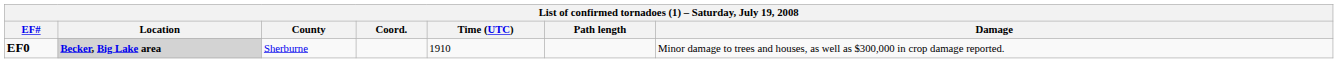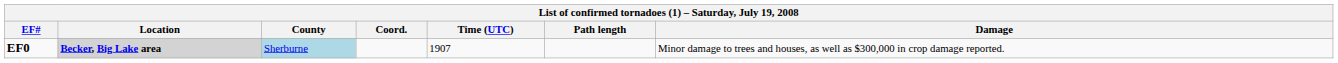(286, 48) no background -> (286, 48) lightblue background
(440, 48) 1910 -> (440, 48) 1907
